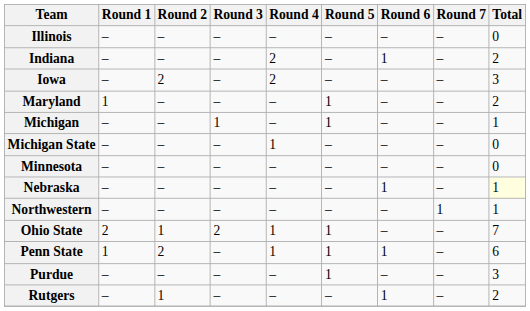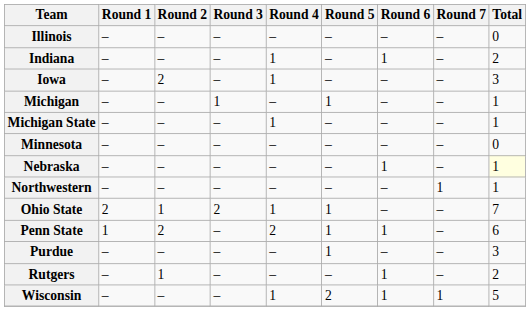(273, 58) 2 -> (273, 58) 1
(273, 79) 2 -> (273, 79) 1
- row: (52, 101)
(496, 144) 0 -> (496, 123) 1
(273, 252) 1 -> (273, 230) 2
+ row: (52, 295)
